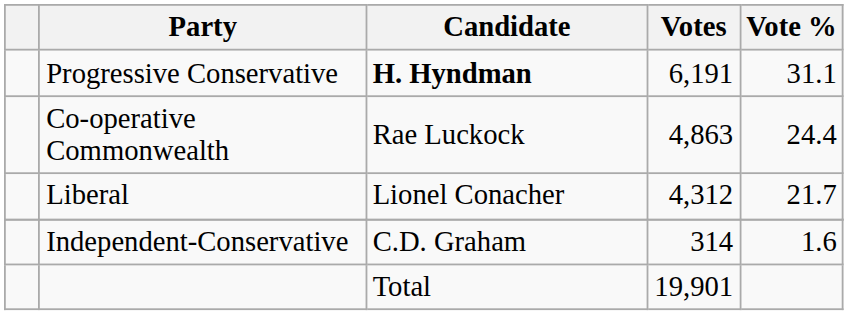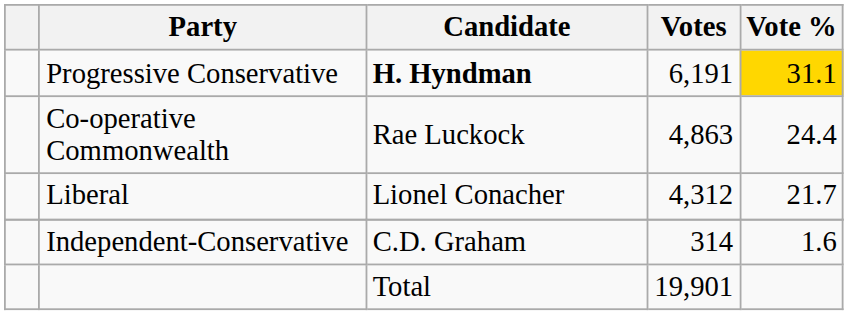(812, 72) no background -> (812, 72) gold background
